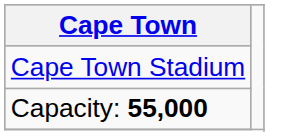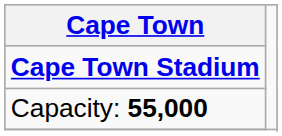(128, 66) normal -> (135, 66) bold
